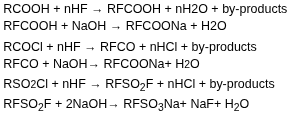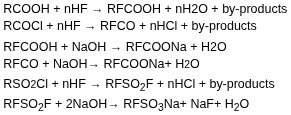(115, 26) RFCOOH + NaOH → RFCOONa + H2O -> (130, 26) RCOCl + nHF → RFCO + nHCl + by-products
(130, 46) RCOCl + nHF → RFCO + nHCl + by-products -> (115, 46) RFCOOH + NaOH → RFCOONa + H2O
